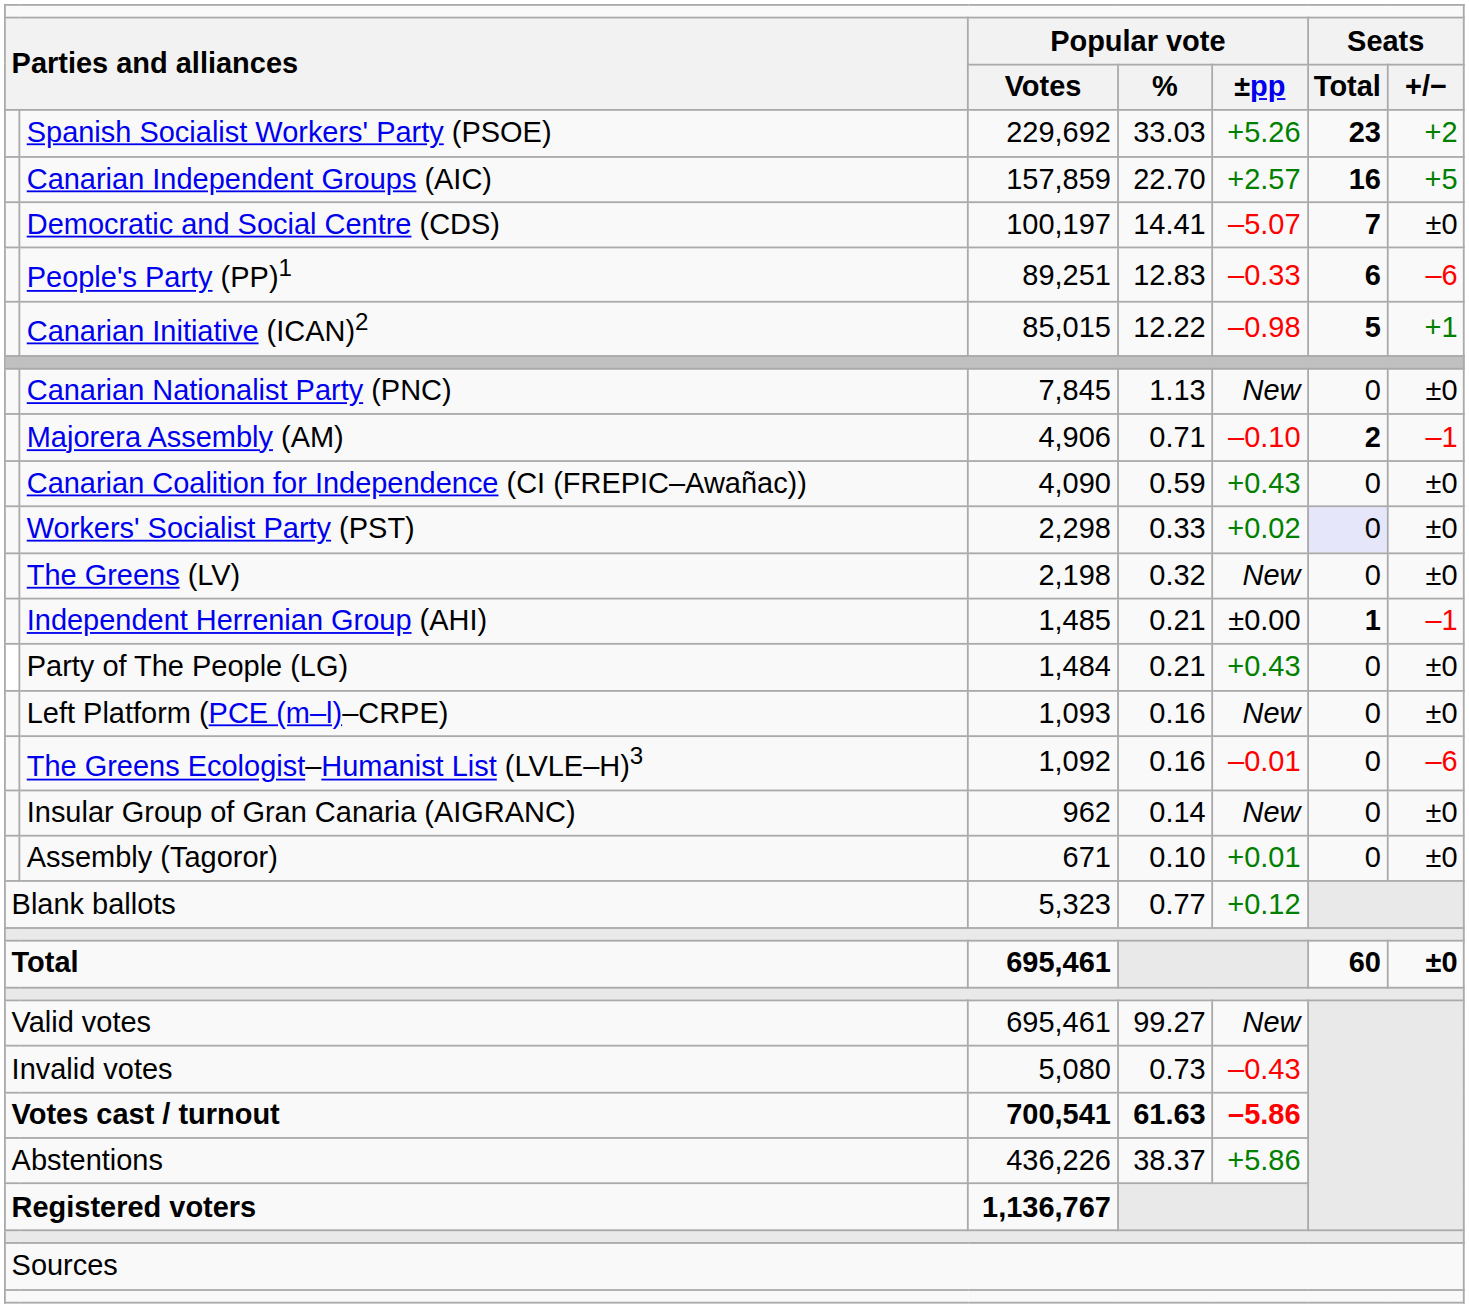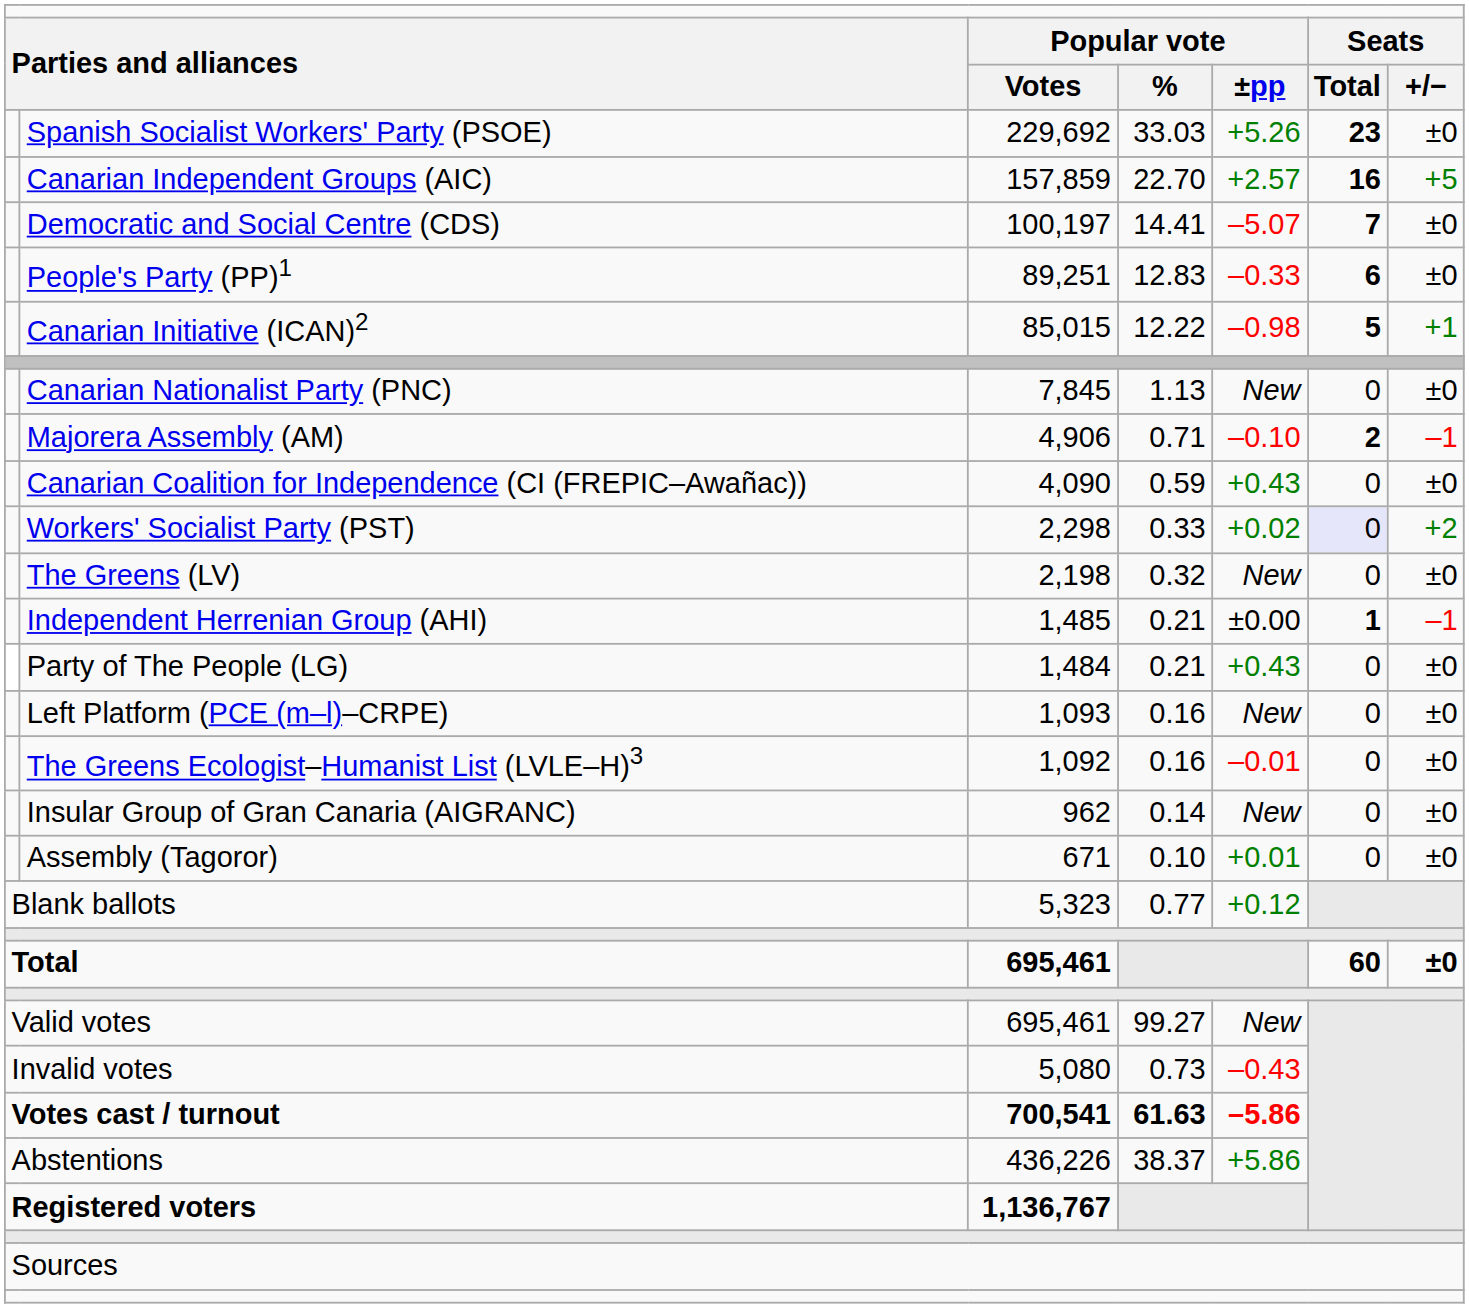(1441, 132) +2 -> (1442, 132) ±0
(1441, 274) –6 -> (1442, 274) ±0
(1442, 529) ±0 -> (1441, 529) +2
(1441, 762) –6 -> (1442, 762) ±0
